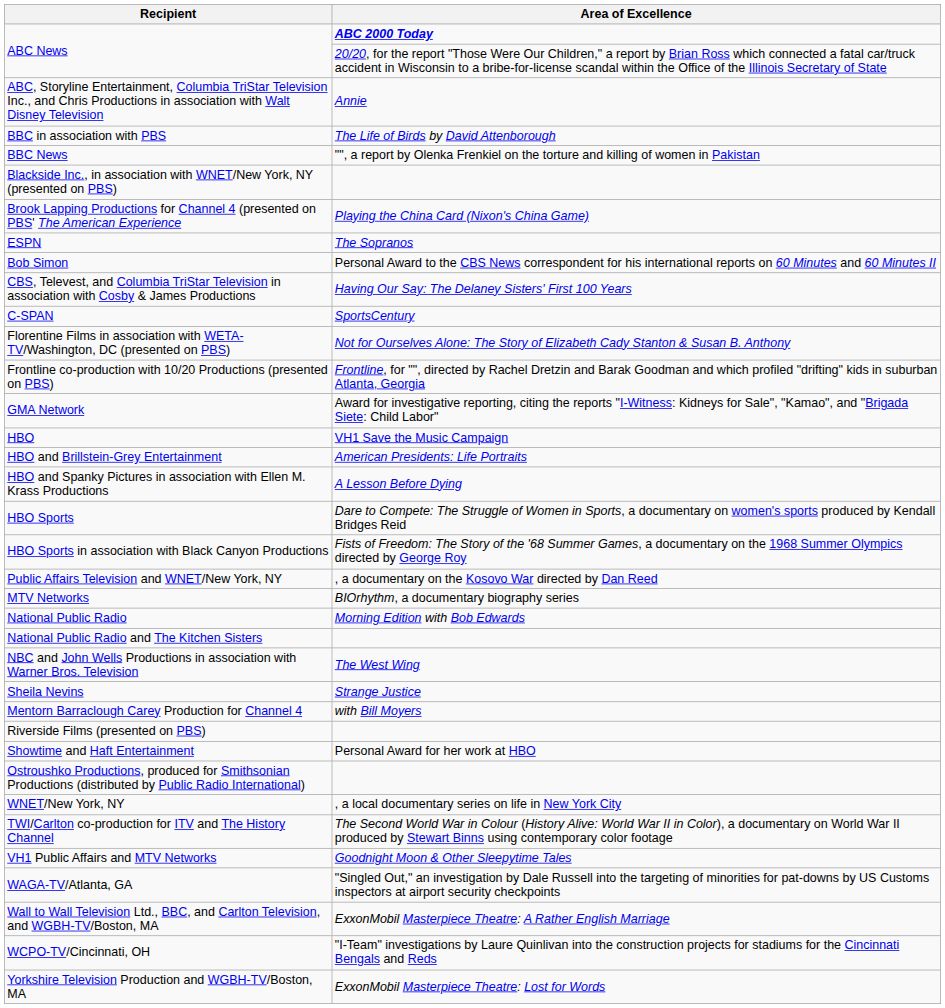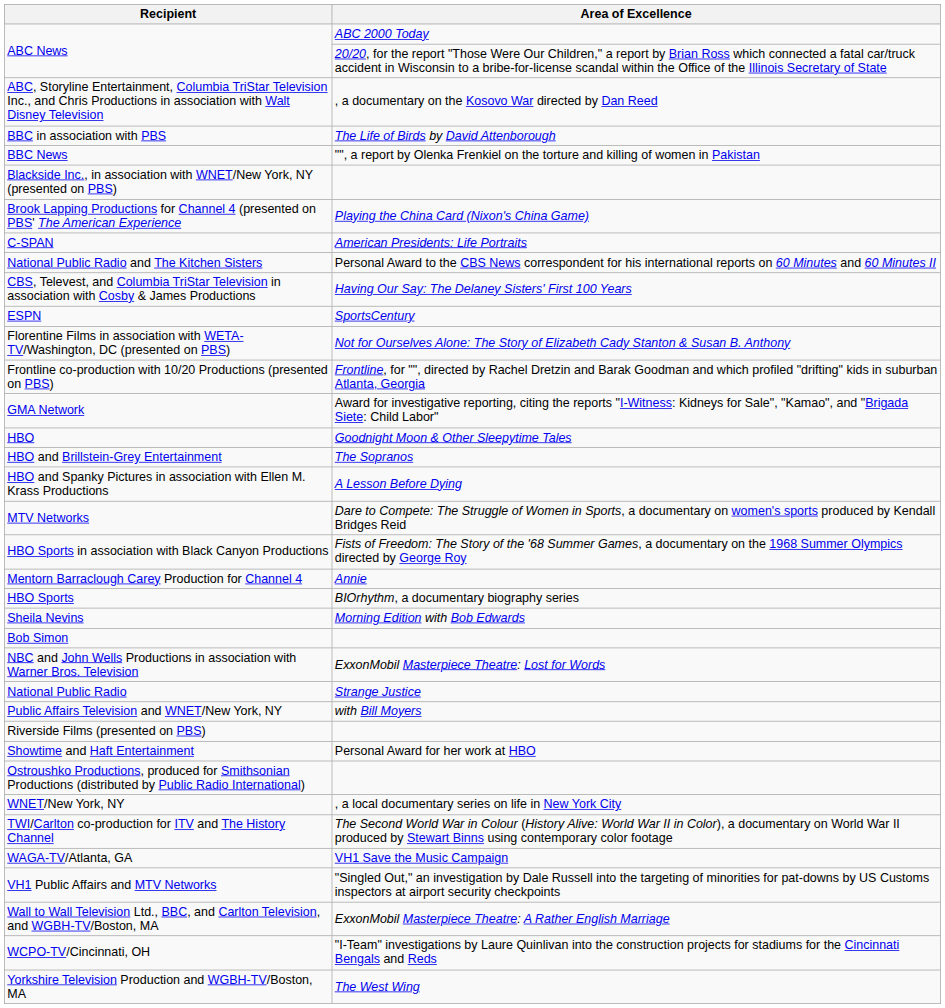(384, 34) bold -> (382, 34) normal
(351, 101) Annie -> (496, 101) , a documentary on the Kosovo War directed by Dan Reed
(24, 242) ESPN -> (30, 242) C-SPAN
(374, 242) The Sopranos -> (431, 242) American Presidents: Life Portraits
(38, 262) Bob Simon -> (135, 262) National Public Radio and The Kitchen Sisters
(30, 316) C-SPAN -> (24, 316) ESPN
(422, 437) VH1 Save the Music Campaign -> (453, 437) Goodnight Moon & Other Sleepytime Tales
(431, 457) American Presidents: Life Portraits -> (374, 457) The Sopranos
(41, 518) HBO Sports -> (48, 518) MTV Networks
(145, 578) Public Affairs Television and WNET/New York, NY -> (155, 578) Mentorn Barraclough Carey Production for Channel 4
(496, 578) , a documentary on the Kosovo War directed by Dan Reed -> (351, 578) Annie
(48, 598) MTV Networks -> (41, 598) HBO Sports
(67, 618) National Public Radio -> (45, 618) Sheila Nevins
(135, 638) National Public Radio and The Kitchen Sisters -> (38, 638) Bob Simon
(377, 664) The West Wing -> (470, 664) ExxonMobil Masterpiece Theatre: Lost for Words
(45, 691) Sheila Nevins -> (67, 691) National Public Radio
(155, 711) Mentorn Barraclough Carey Production for Channel 4 -> (145, 711) Public Affairs Television and WNET/New York, NY
(112, 858) VH1 Public Affairs and MTV Networks -> (70, 858) WAGA-TV/Atlanta, GA
(453, 858) Goodnight Moon & Other Sleepytime Tales -> (422, 858) VH1 Save the Music Campaign
(70, 885) WAGA-TV/Atlanta, GA -> (112, 885) VH1 Public Affairs and MTV Networks
(470, 986) ExxonMobil Masterpiece Theatre: Lost for Words -> (377, 986) The West Wing
